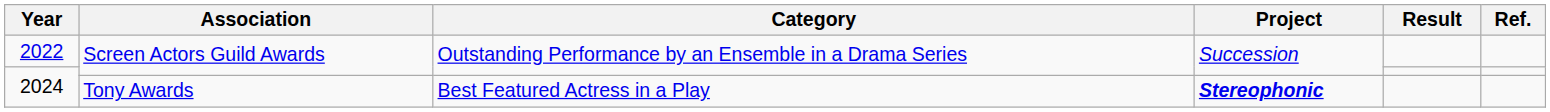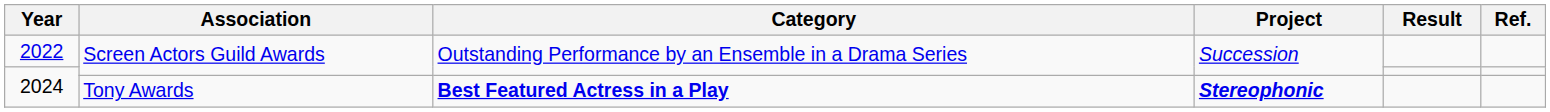(574, 90) normal -> (583, 90) bold
